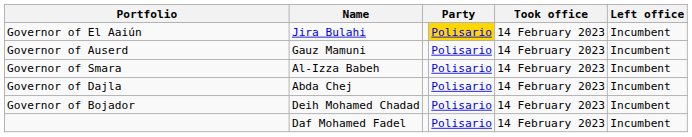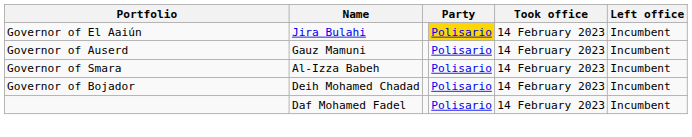- row: (64, 86)
